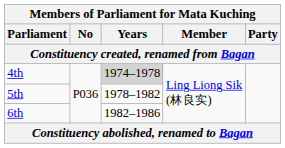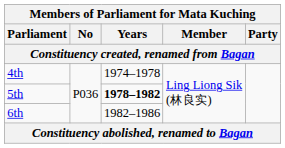(132, 73) lightgrey background -> (132, 73) no background
(132, 93) normal -> (132, 93) bold
